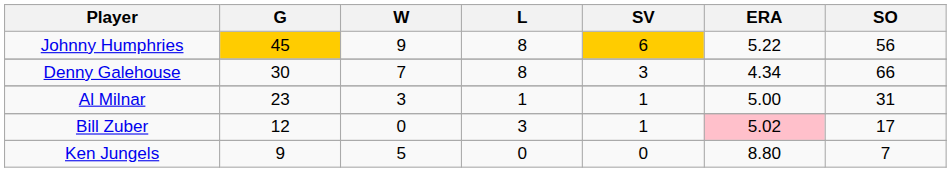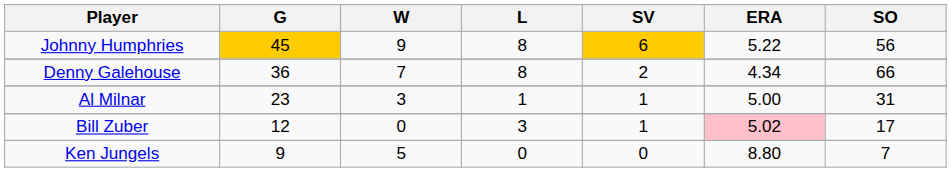(280, 72) 30 -> (280, 72) 36
(643, 72) 3 -> (643, 72) 2
